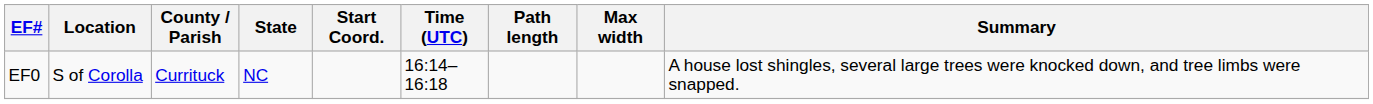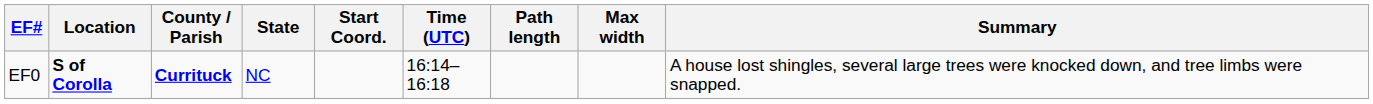(98, 74) normal -> (82, 74) bold
(190, 74) normal -> (193, 74) bold
